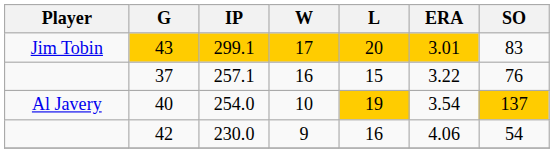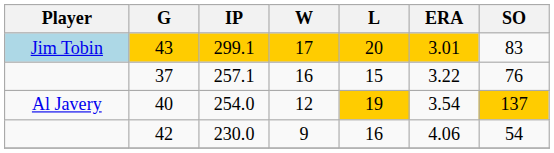(67, 47) no background -> (67, 47) lightblue background
(304, 104) 10 -> (304, 104) 12
